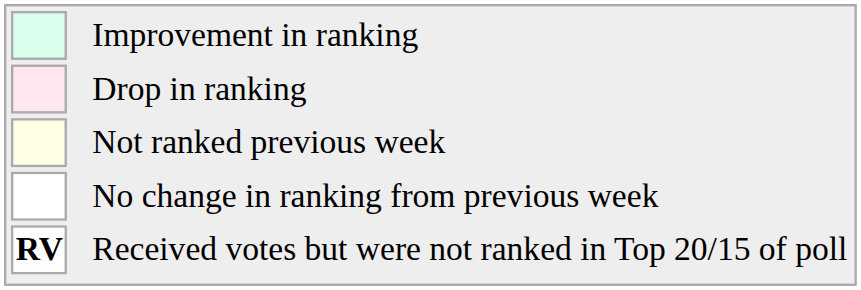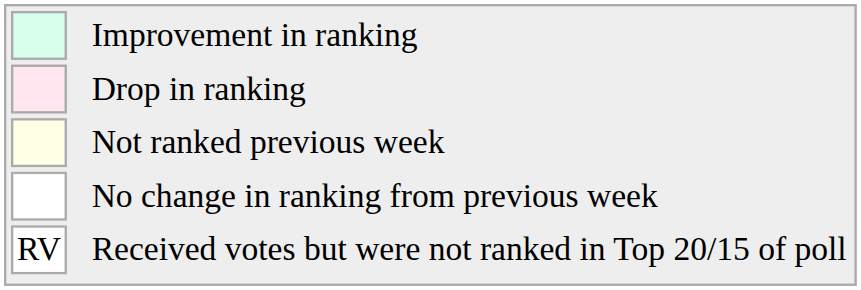(39, 249) bold -> (39, 249) normal
